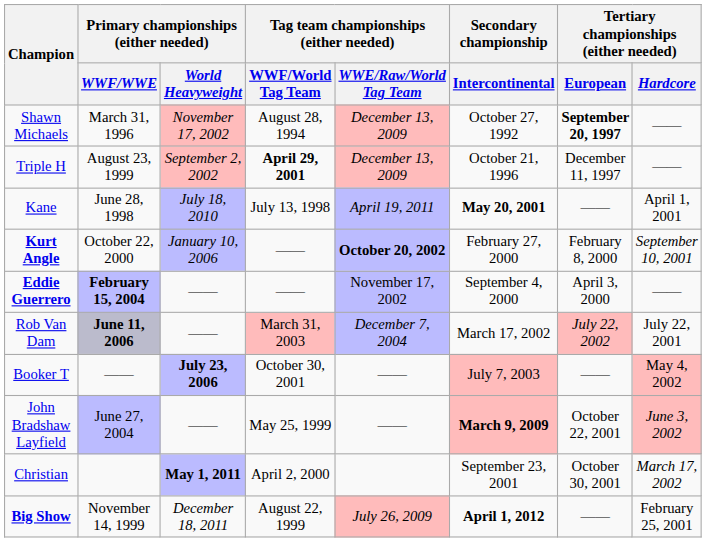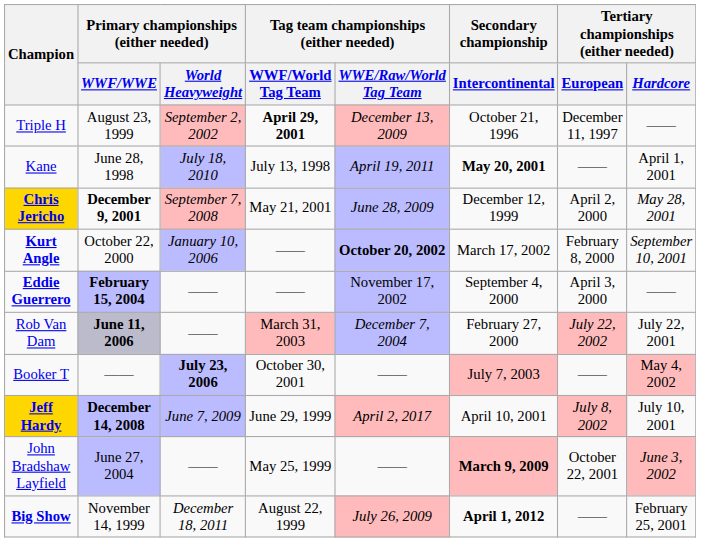- row: (41, 125)
+ row: (41, 208)
(504, 249) February 27, 2000 -> (504, 249) March 17, 2002
(504, 332) March 17, 2002 -> (504, 332) February 27, 2000
+ row: (41, 415)
- row: (41, 474)
